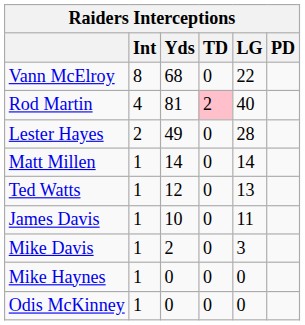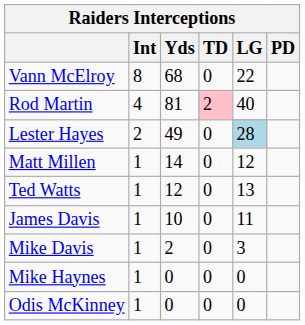(246, 133) no background -> (246, 133) lightblue background
(246, 162) 14 -> (246, 162) 12
